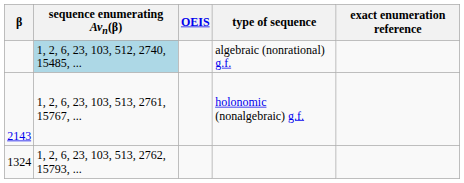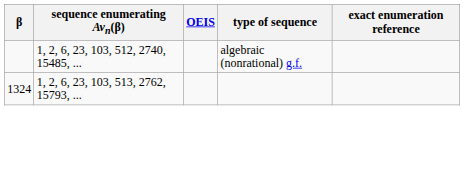(101, 56) lightblue background -> (101, 56) no background
- row: (260, 109)
